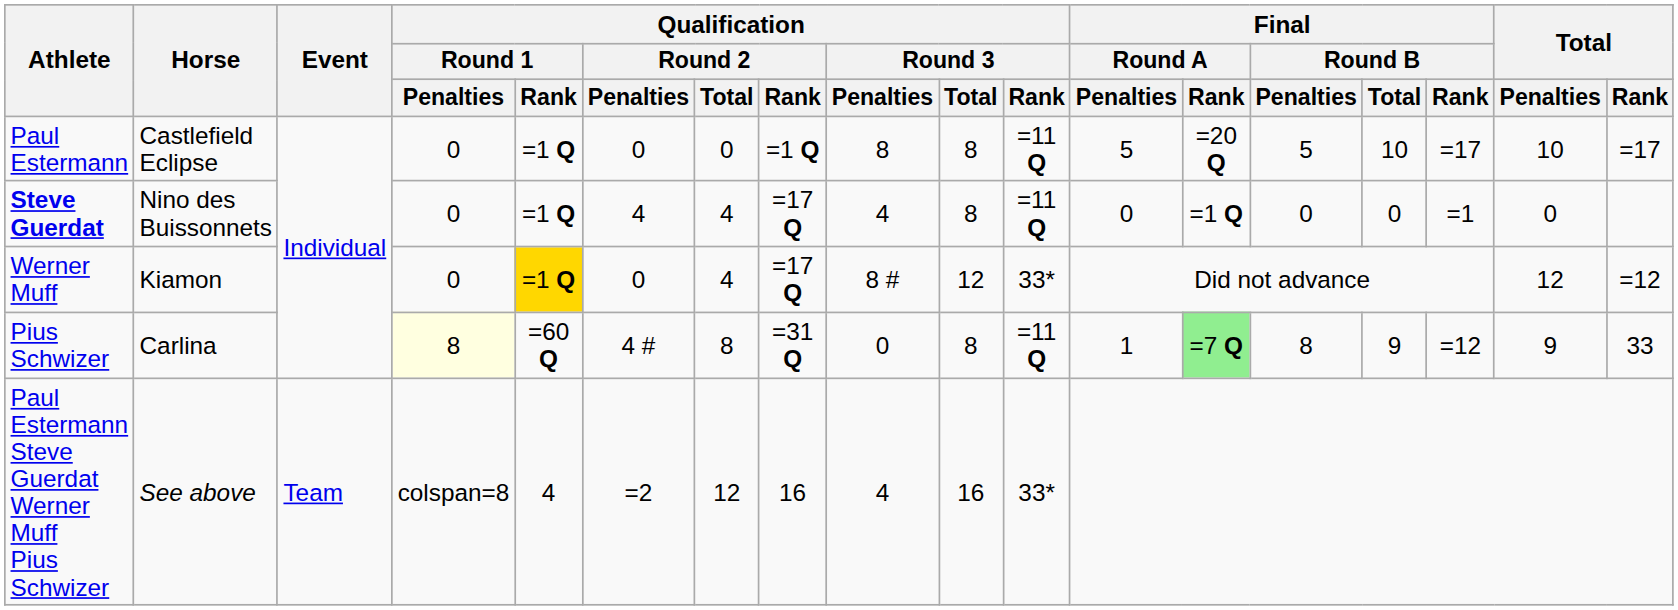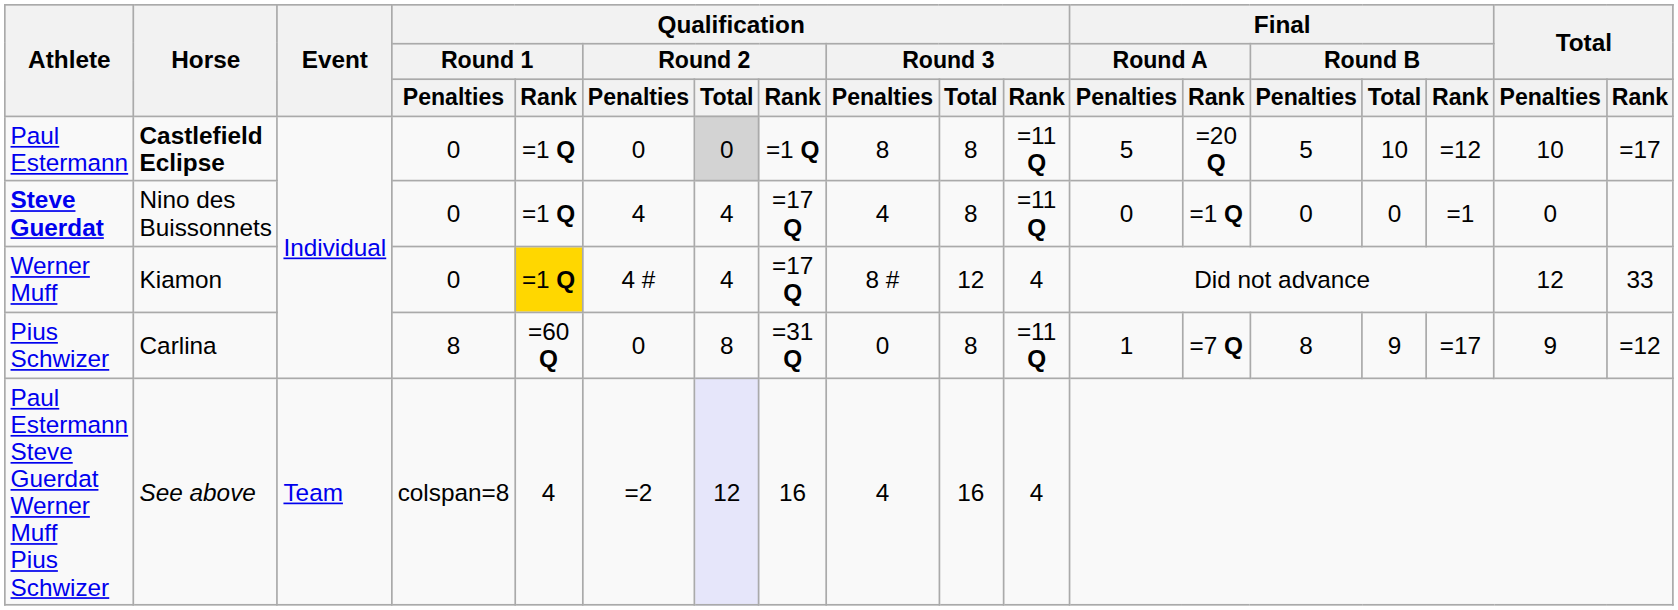(196, 149) normal -> (201, 149) bold
(727, 149) no background -> (727, 149) lightgrey background
(1460, 149) =17 -> (1460, 149) =12
(638, 280) 0 -> (638, 280) 4 #
(1037, 280) 33* -> (1037, 280) 4
(1640, 280) =12 -> (1640, 280) 33
(453, 345) lightyellow background -> (453, 345) no background
(638, 345) 4 # -> (638, 345) 0
(1216, 345) lightgreen background -> (1216, 345) no background
(1460, 345) =12 -> (1460, 345) =17
(1640, 345) 33 -> (1640, 345) =12
(727, 492) no background -> (727, 492) lavender background
(1037, 492) 33* -> (1037, 492) 4
